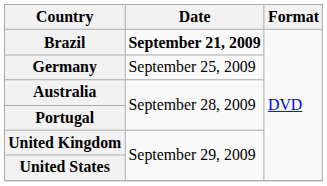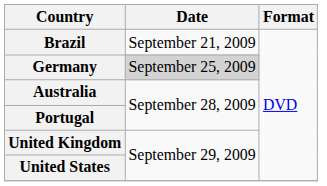(195, 42) bold -> (192, 42) normal
(192, 67) no background -> (192, 67) lightgrey background
